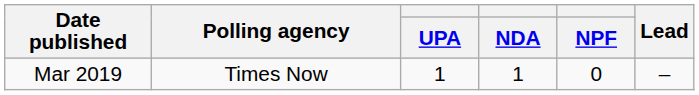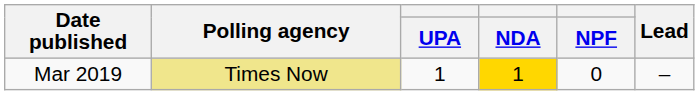(276, 74) no background -> (276, 74) khaki background
(518, 74) no background -> (518, 74) gold background
